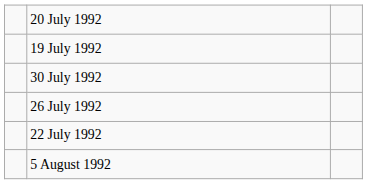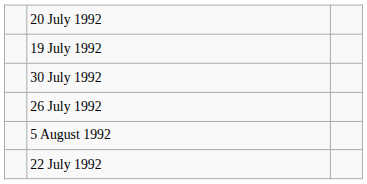rows swapped: (66, 135) <-> (71, 164)
